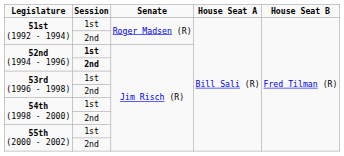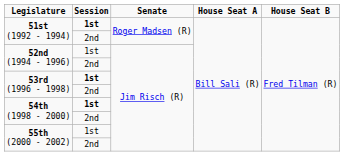(92, 24) normal -> (92, 24) bold
(92, 51) bold -> (92, 51) normal
(92, 64) bold -> (92, 64) normal
(92, 78) normal -> (92, 78) bold
(92, 104) normal -> (92, 104) bold
